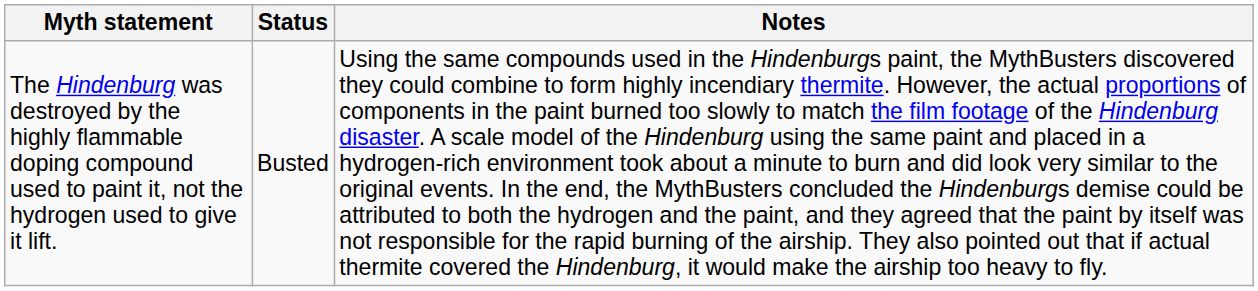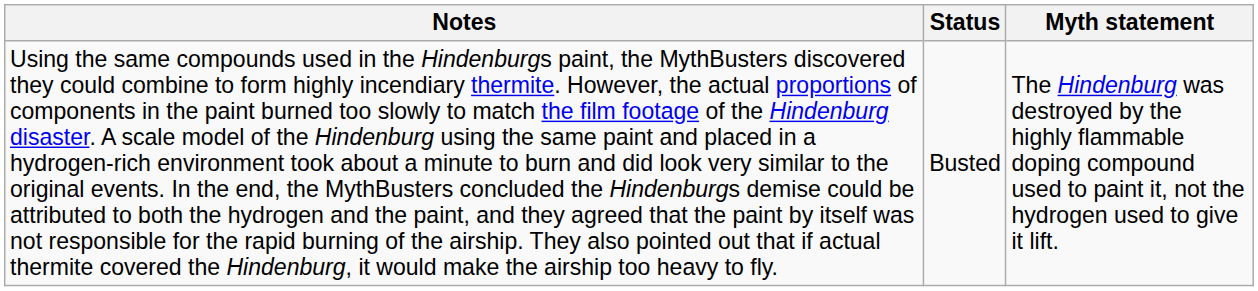columns swapped: (128, 22) <-> (794, 22)
